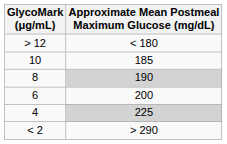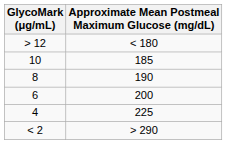(144, 78) lightgrey background -> (144, 78) no background
(144, 113) lightgrey background -> (144, 113) no background
